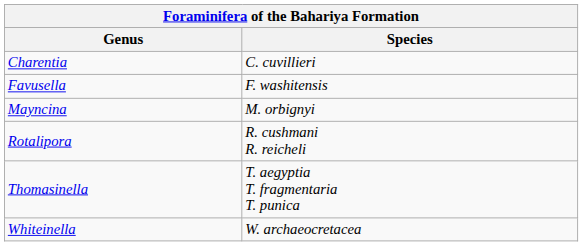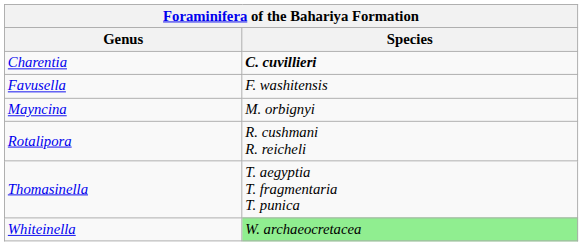(280, 62) normal -> (281, 62) bold
(303, 229) no background -> (303, 229) lightgreen background
